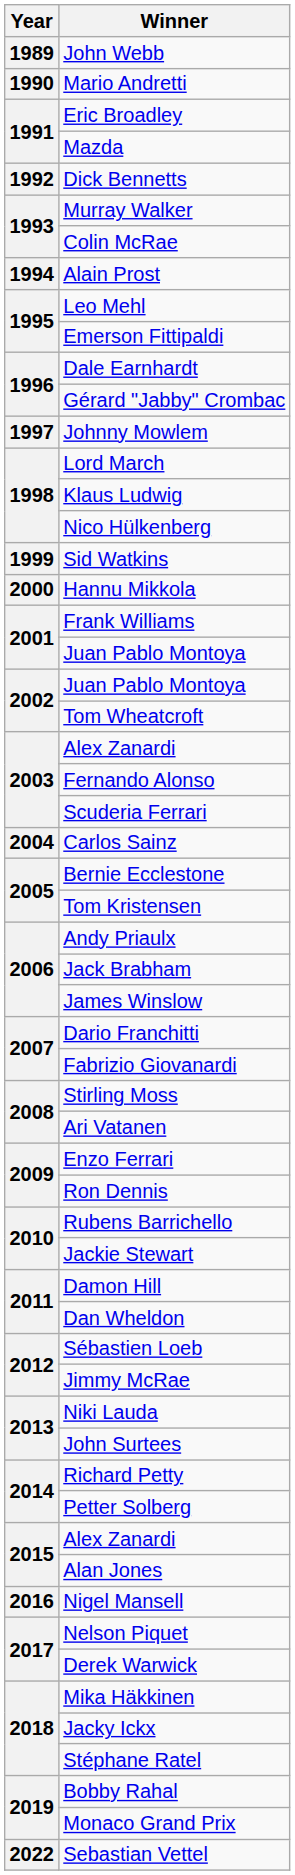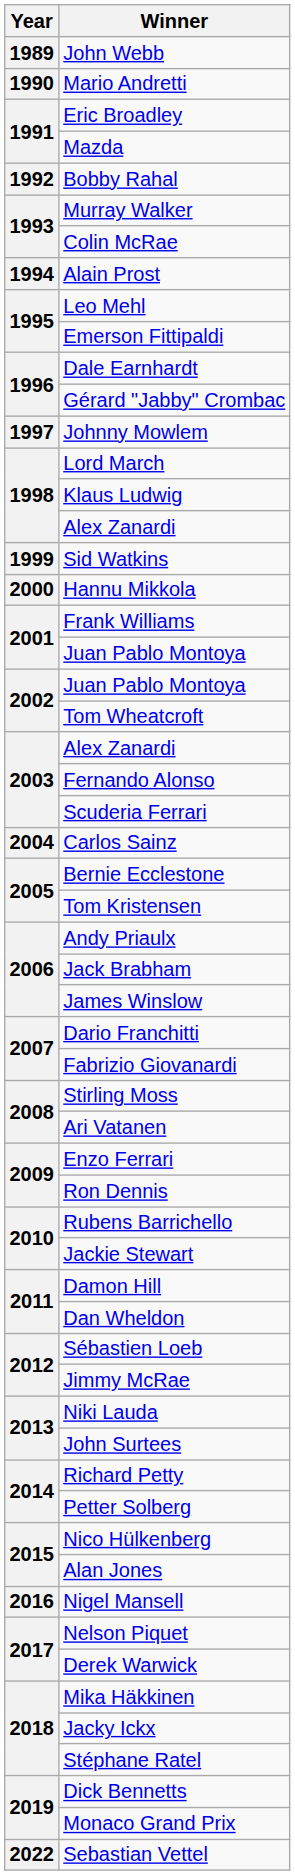(125, 179) Dick Bennetts -> (121, 179) Bobby Rahal
(137, 527) Nico Hülkenberg -> (119, 527) Alex Zanardi
(119, 1539) Alex Zanardi -> (137, 1539) Nico Hülkenberg
(121, 1792) Bobby Rahal -> (125, 1792) Dick Bennetts
